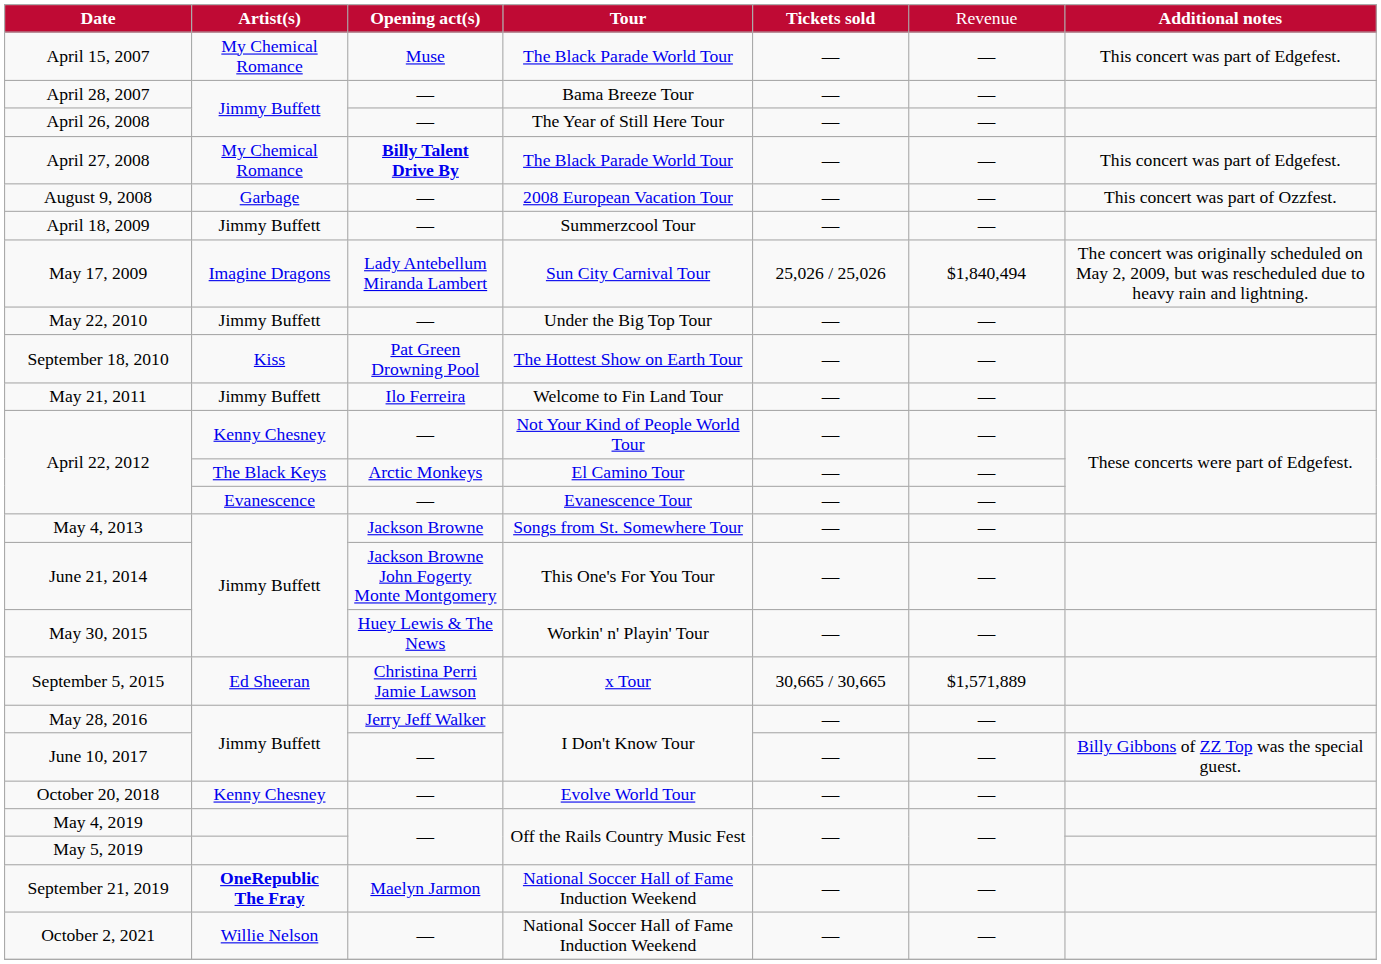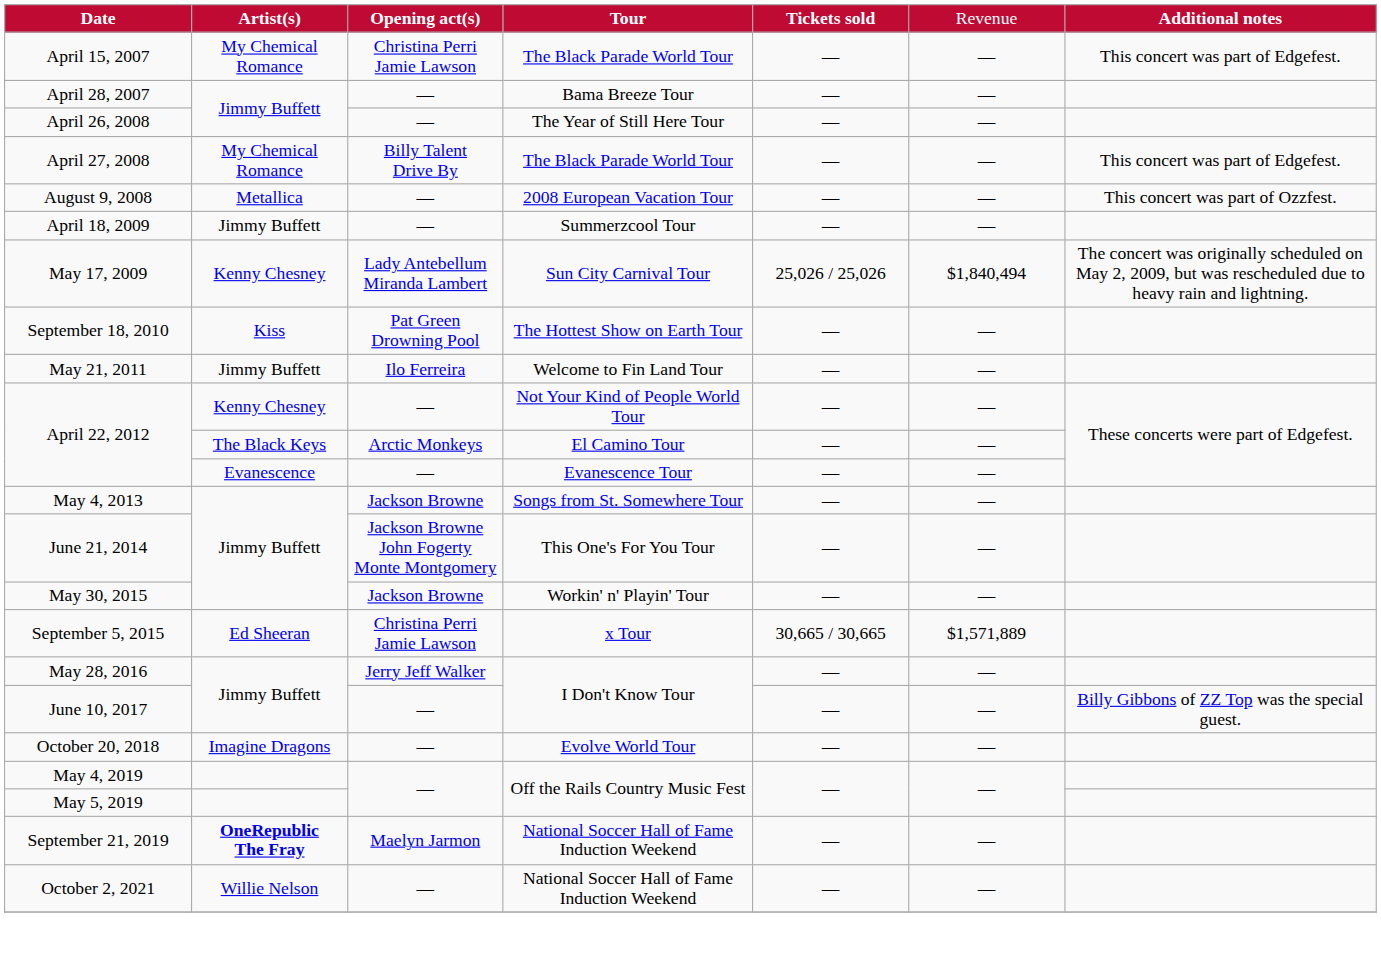(425, 56) Muse -> (425, 56) Christina Perri Jamie Lawson
(425, 159) bold -> (425, 159) normal
(270, 197) Garbage -> (270, 197) Metallica
(270, 273) Imagine Dragons -> (270, 273) Kenny Chesney
- row: (98, 320)
(425, 633) Huey Lewis & The News -> (425, 595) Jackson Browne
(270, 794) Kenny Chesney -> (270, 746) Imagine Dragons
